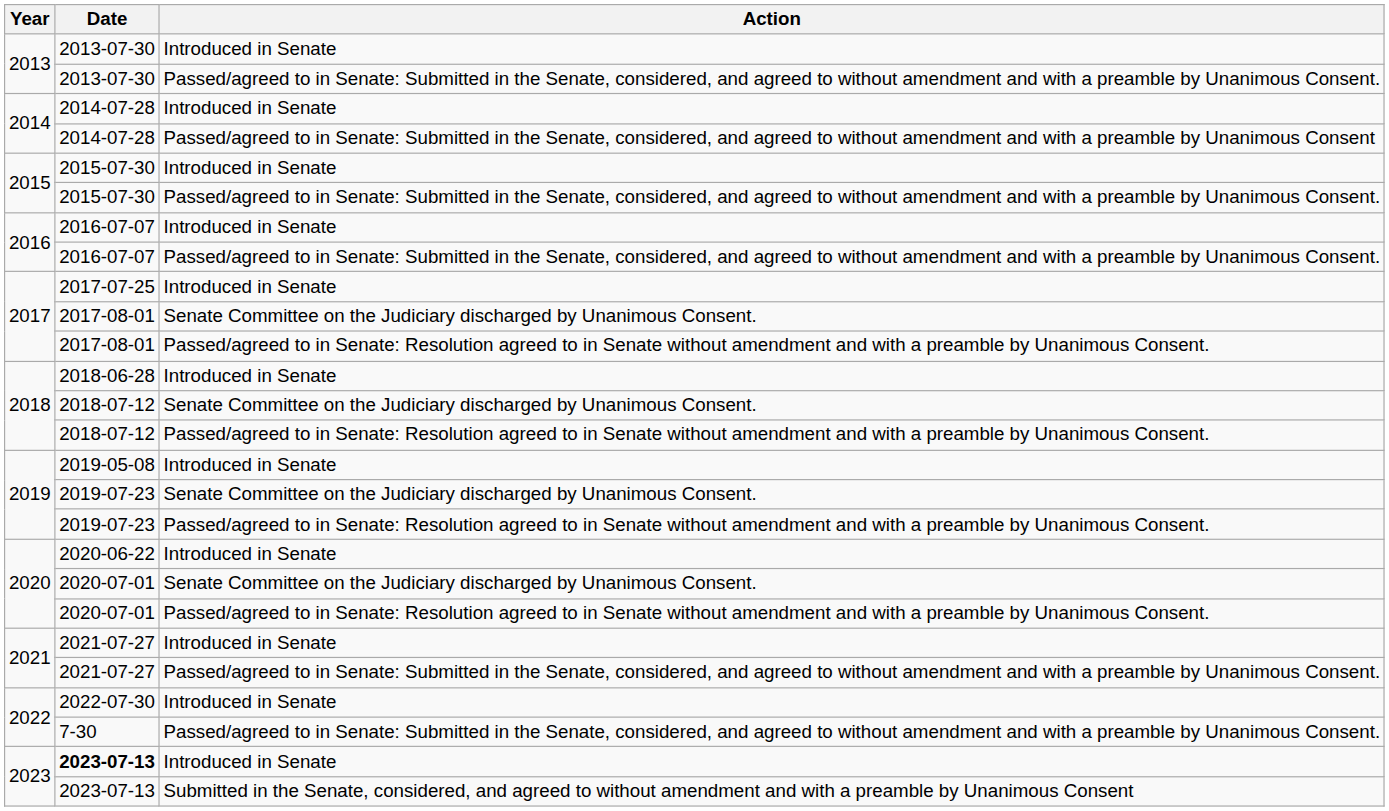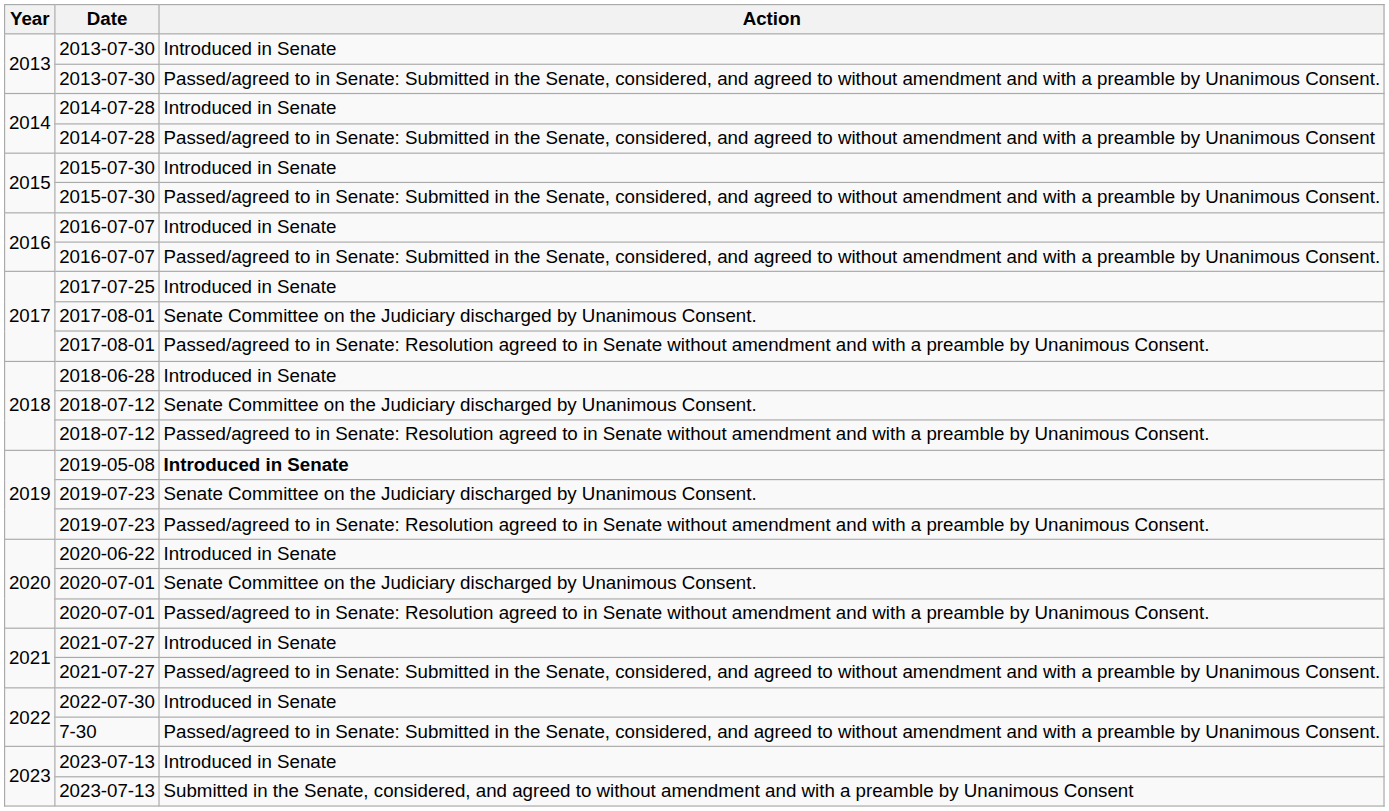(250, 464) normal -> (256, 464) bold
(107, 761) bold -> (107, 761) normal
